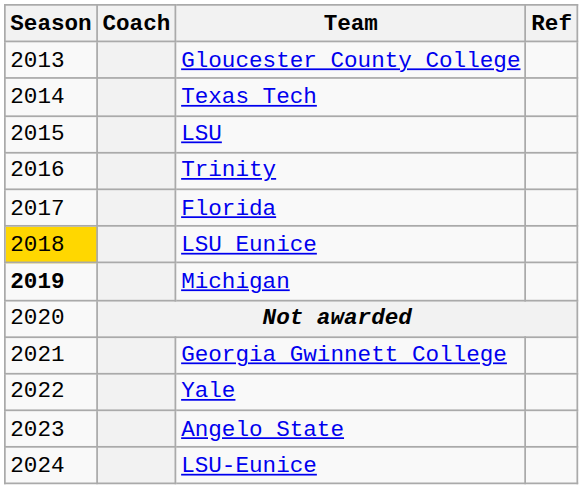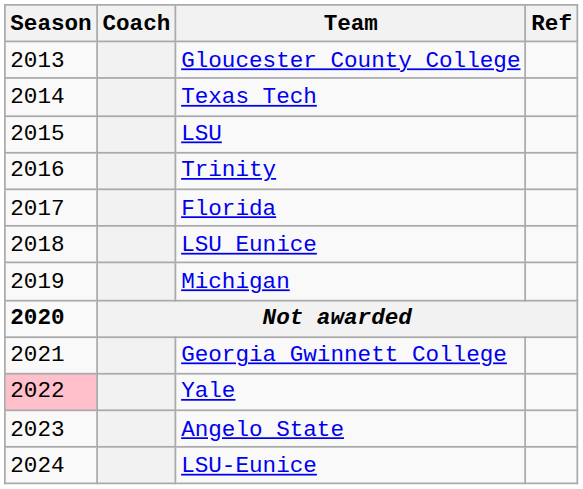(37, 245) gold background -> (37, 245) no background
(37, 281) bold -> (37, 281) normal
(37, 318) normal -> (37, 318) bold
(37, 392) no background -> (37, 392) pink background
